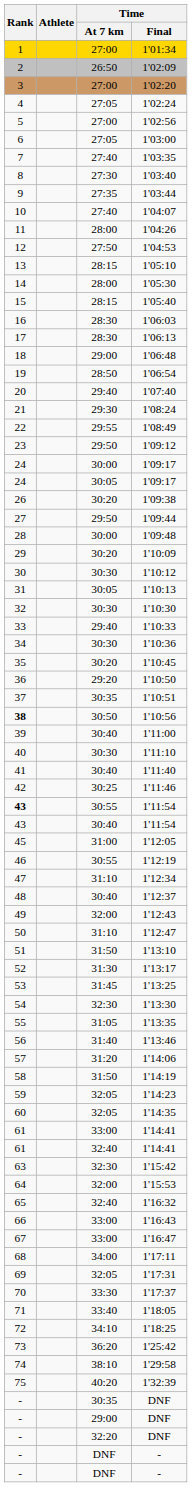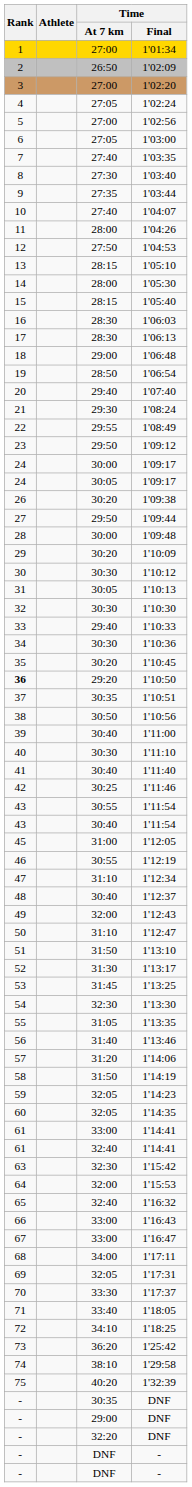(20, 680) normal -> (20, 680) bold
(20, 716) bold -> (20, 716) normal
(20, 806) bold -> (20, 806) normal
